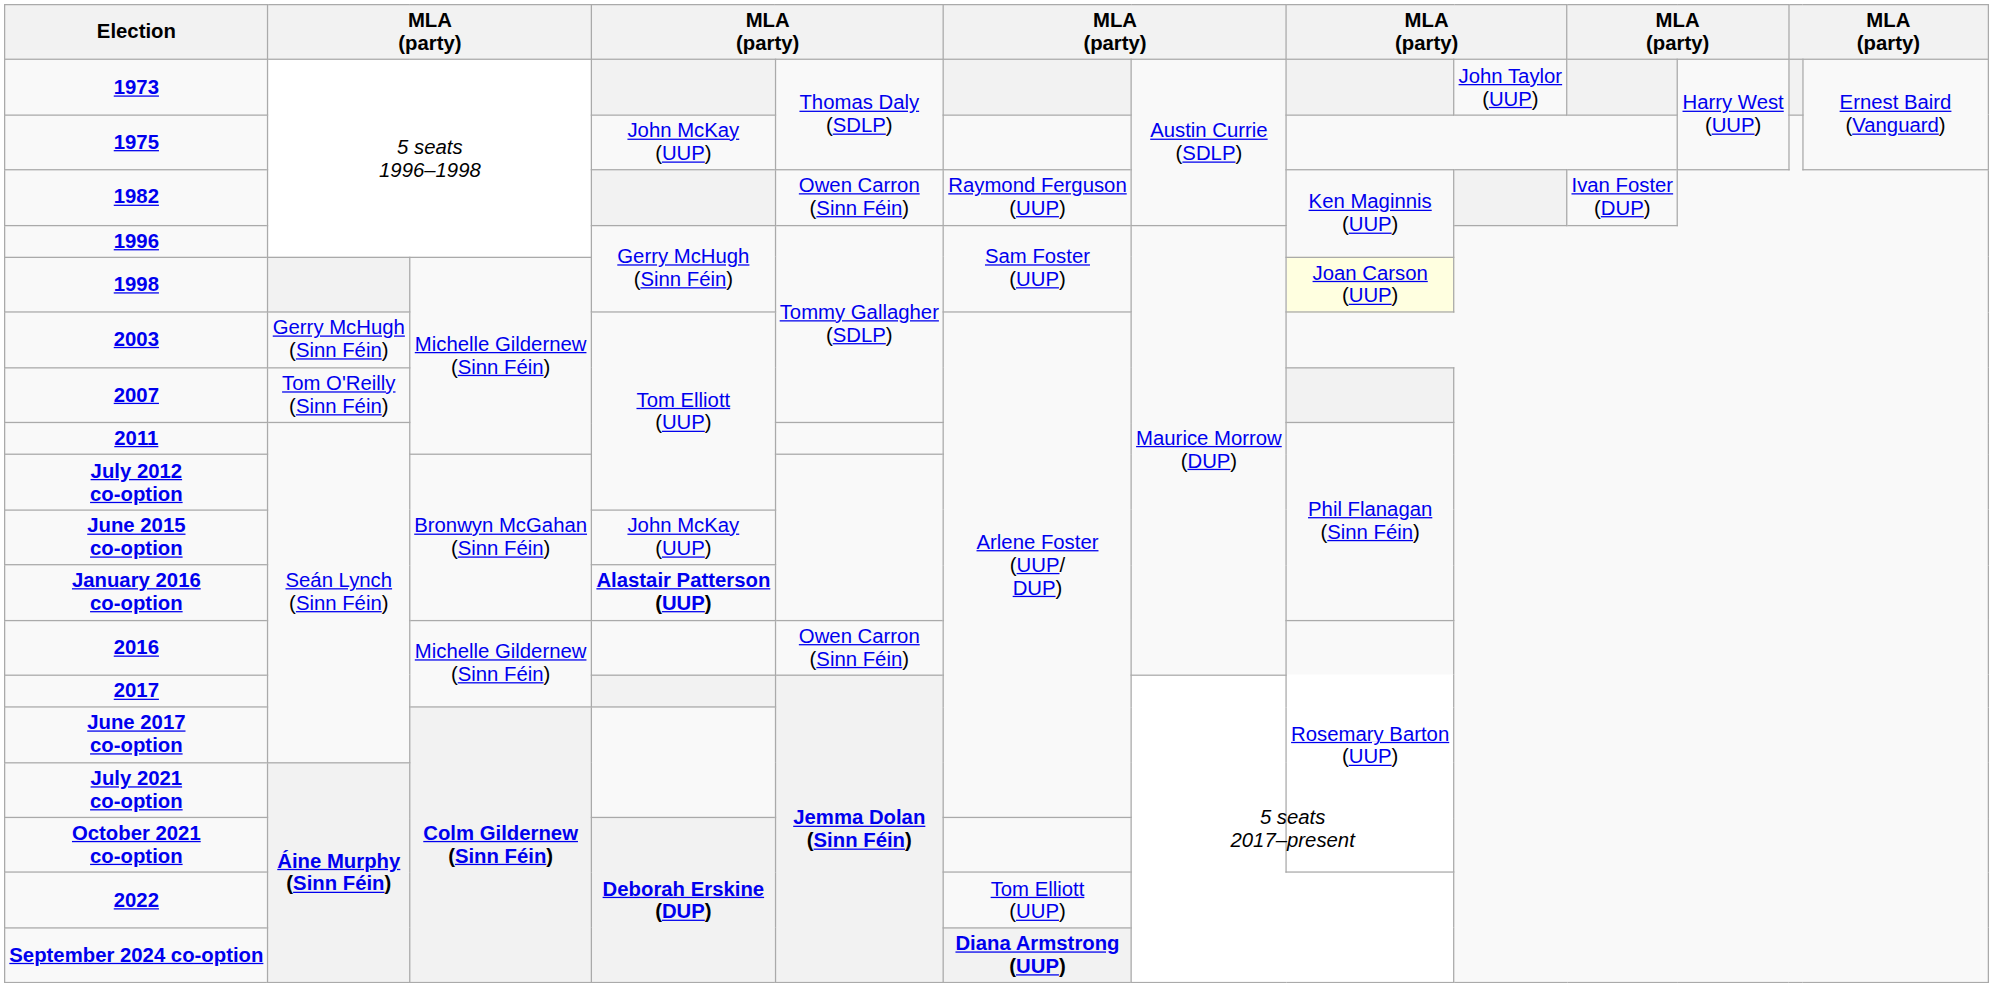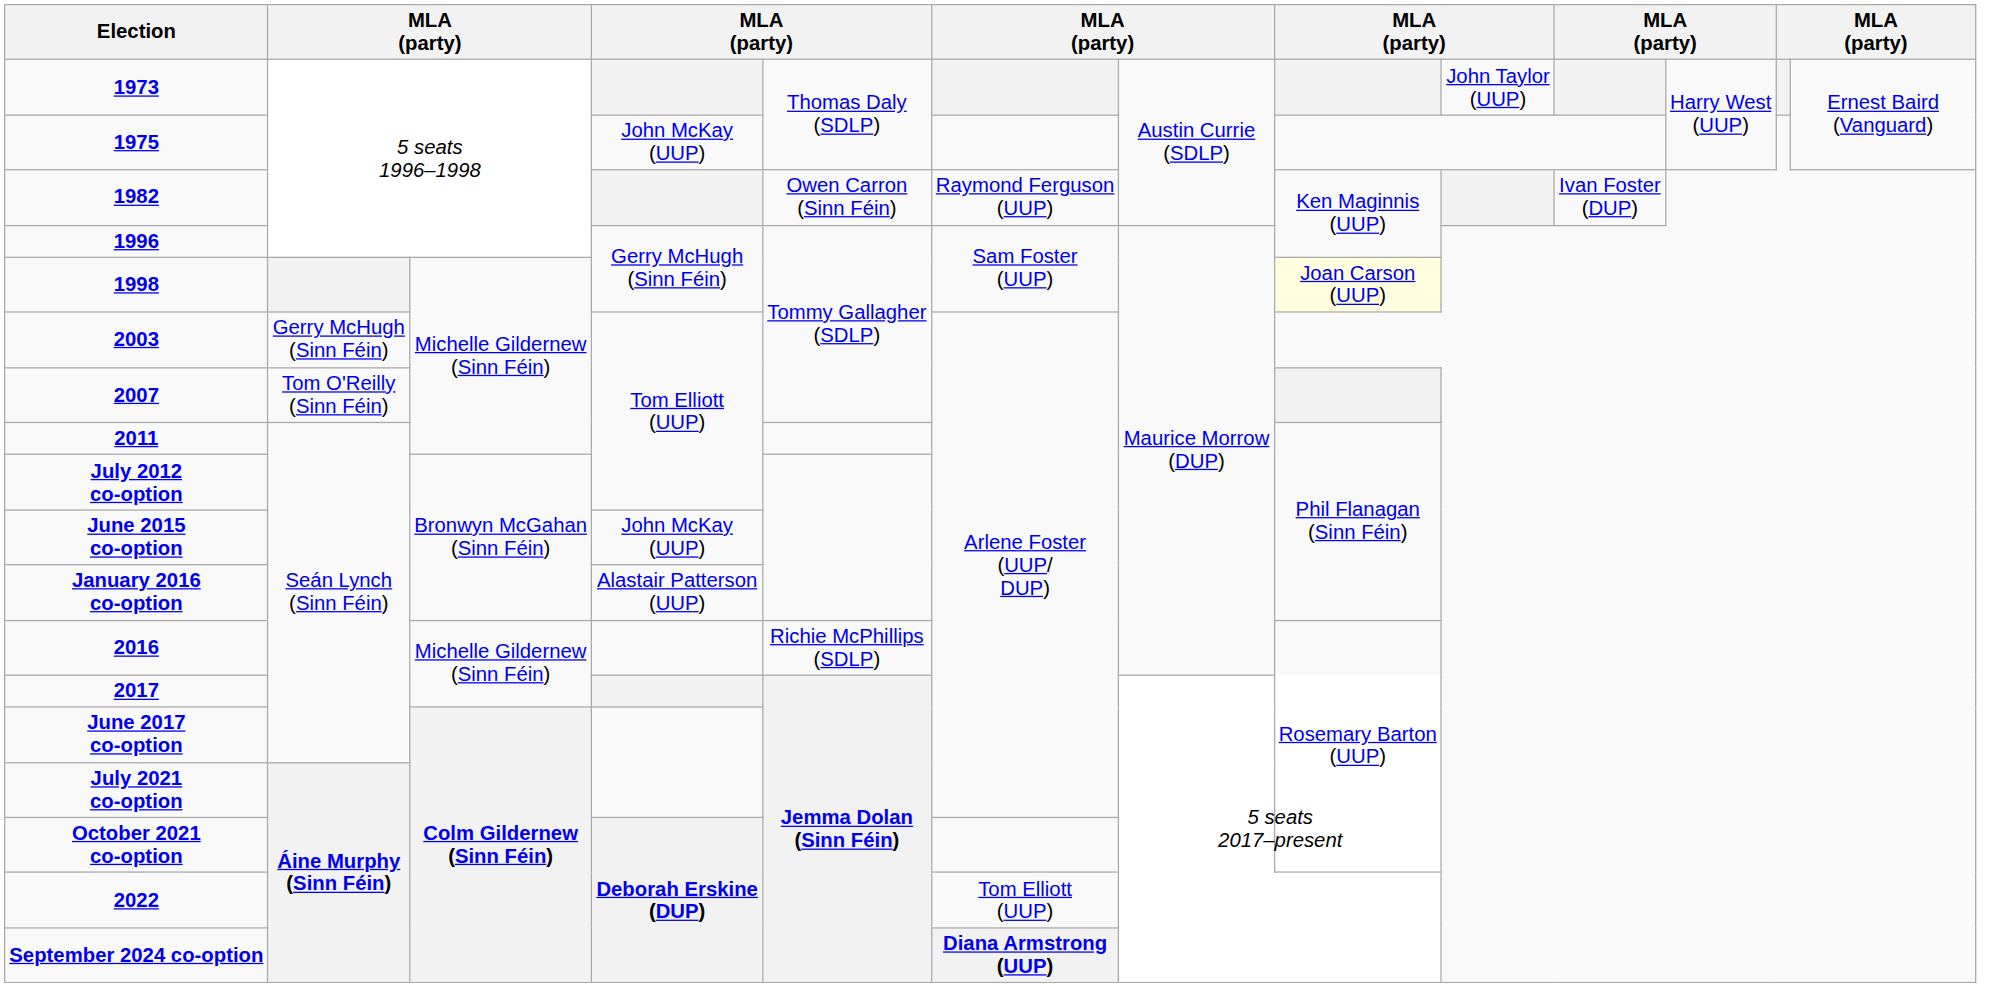(683, 592) bold -> (677, 592) normal
(859, 647) Owen Carron (Sinn Féin) -> (847, 647) Richie McPhillips (SDLP)
